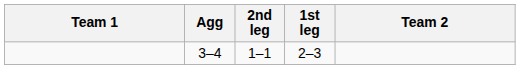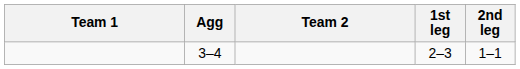columns swapped: (425, 23) <-> (260, 23)
